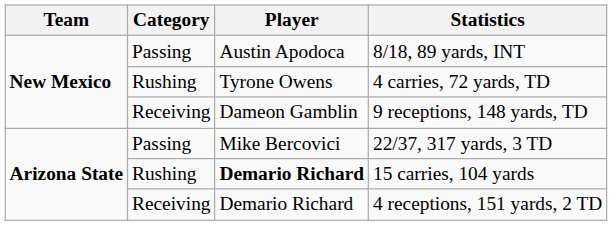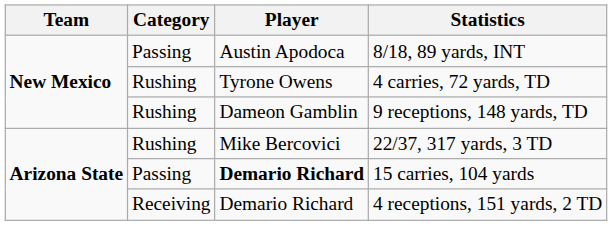(171, 112) Receiving -> (164, 112) Rushing
(162, 143) Passing -> (164, 143) Rushing
(164, 173) Rushing -> (162, 173) Passing
